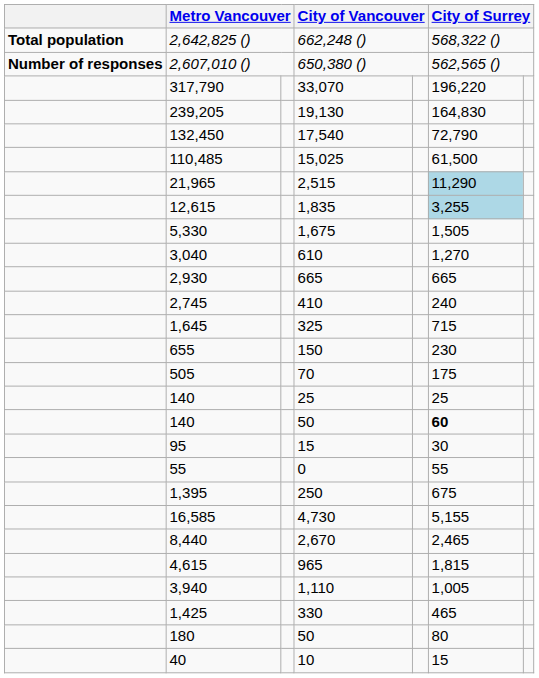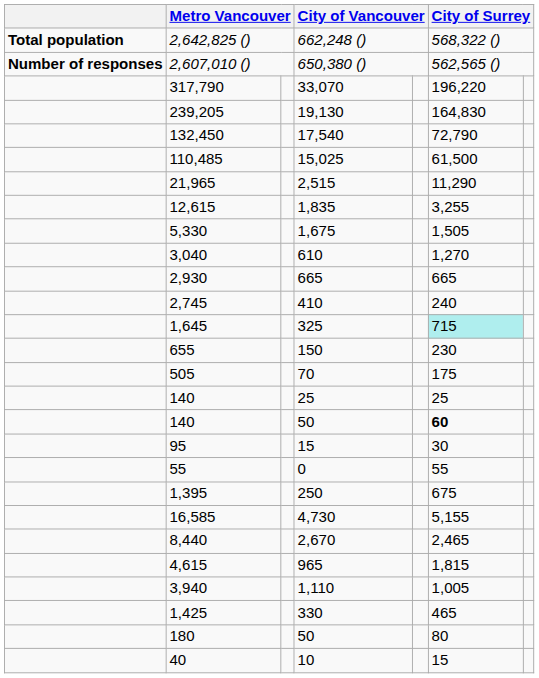(454, 183) lightblue background -> (454, 183) no background
(450, 207) lightblue background -> (450, 207) no background
(444, 326) no background -> (444, 326) paleturquoise background
